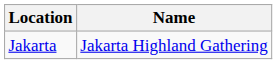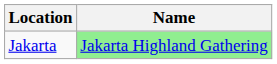(174, 44) no background -> (174, 44) lightgreen background
